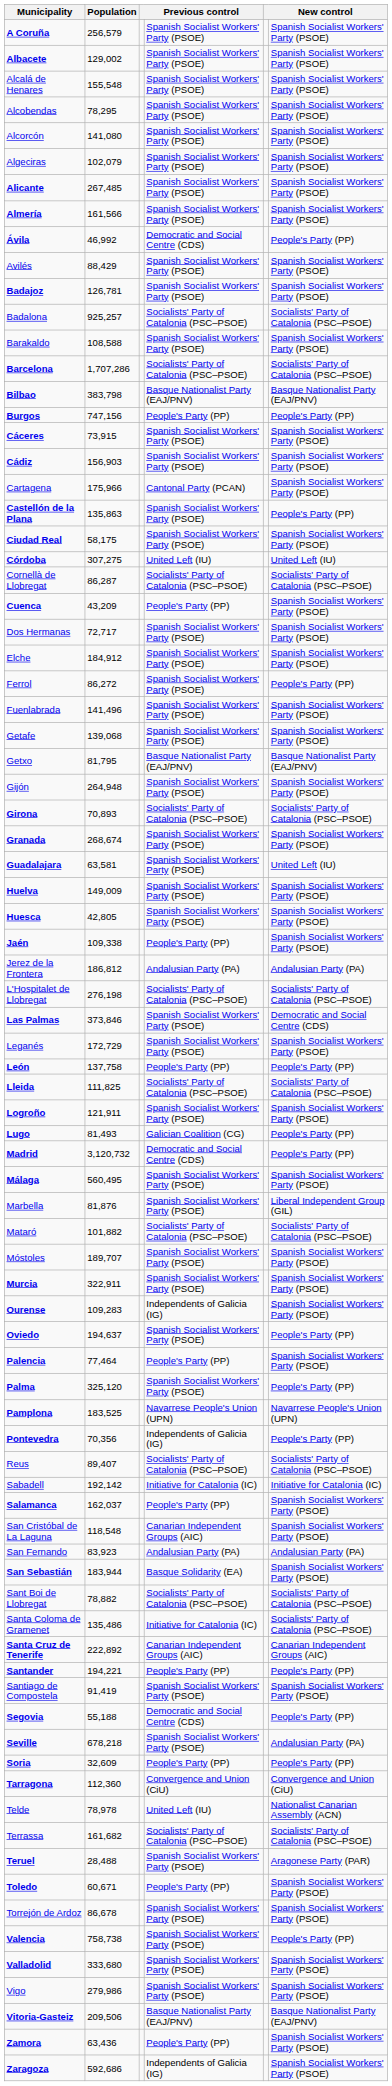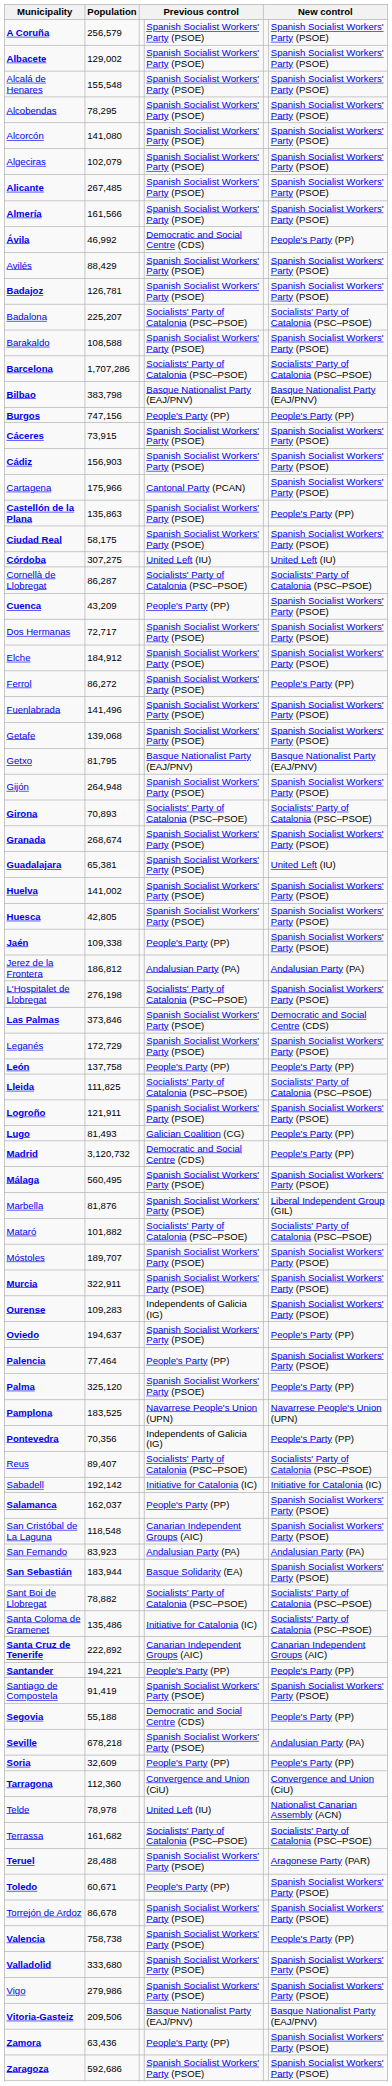(105, 317) 925,257 -> (105, 317) 225,207
(102, 865) 63,581 -> (102, 865) 65,381
(105, 891) 149,009 -> (105, 891) 141,002
(321, 994) Socialists' Party of Catalonia (PSC–PSOE) -> (327, 994) Spanish Socialist Workers' Party (PSOE)
(197, 2068) Independents of Galicia (IG) -> (203, 2068) Spanish Socialist Workers' Party (PSOE)
